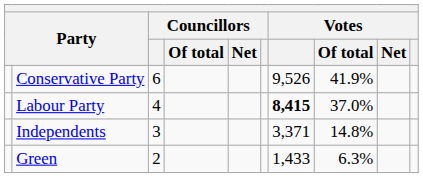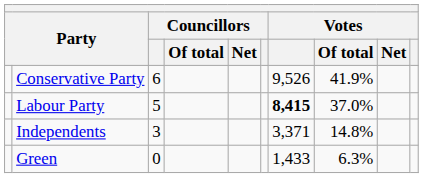(156, 105) 4 -> (156, 105) 5
(156, 158) 2 -> (156, 158) 0
